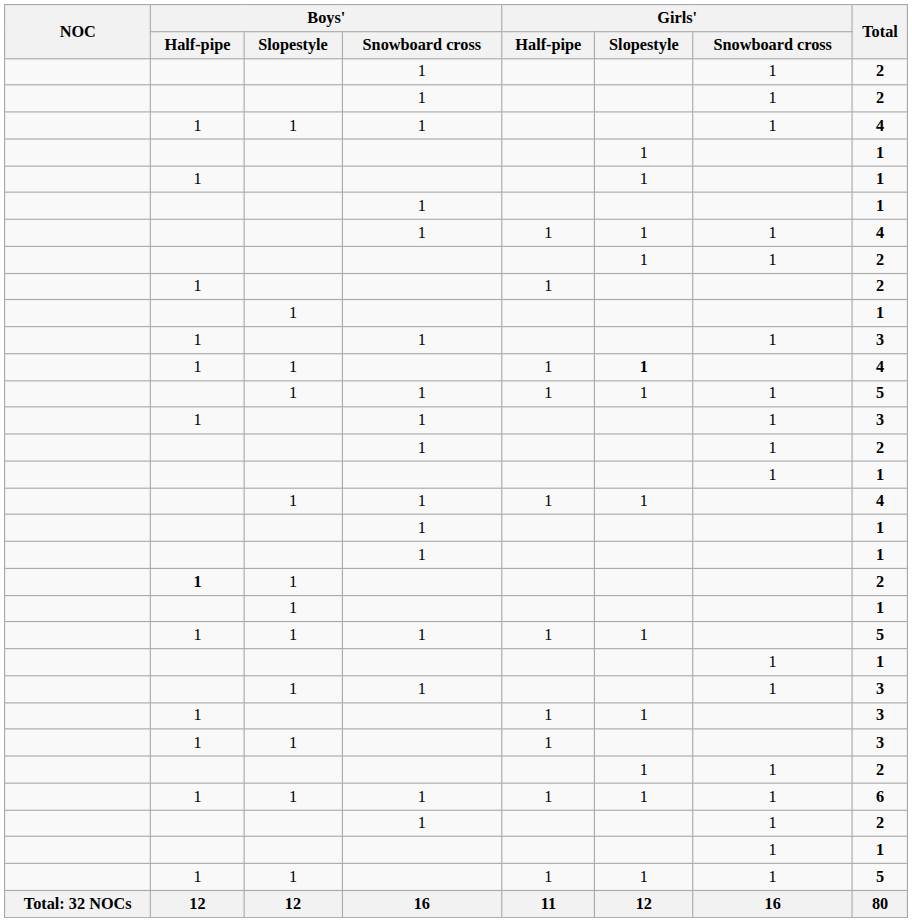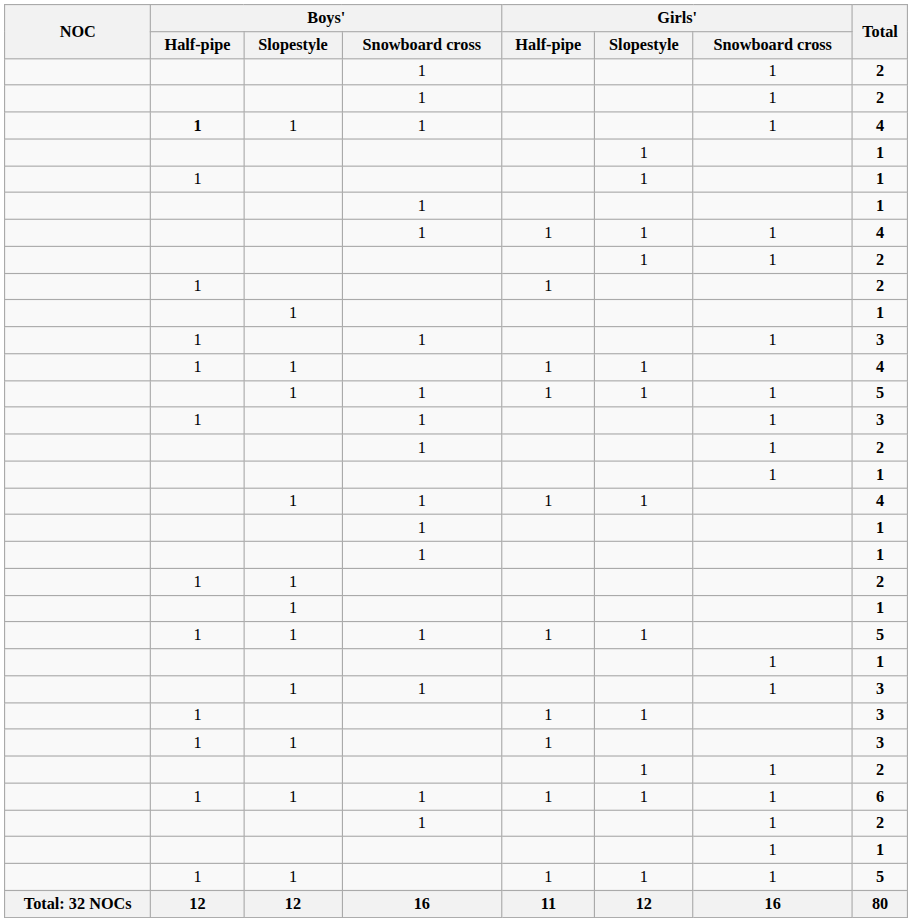(197, 125) normal -> (197, 125) bold
(644, 367) bold -> (644, 367) normal
(197, 581) bold -> (197, 581) normal
